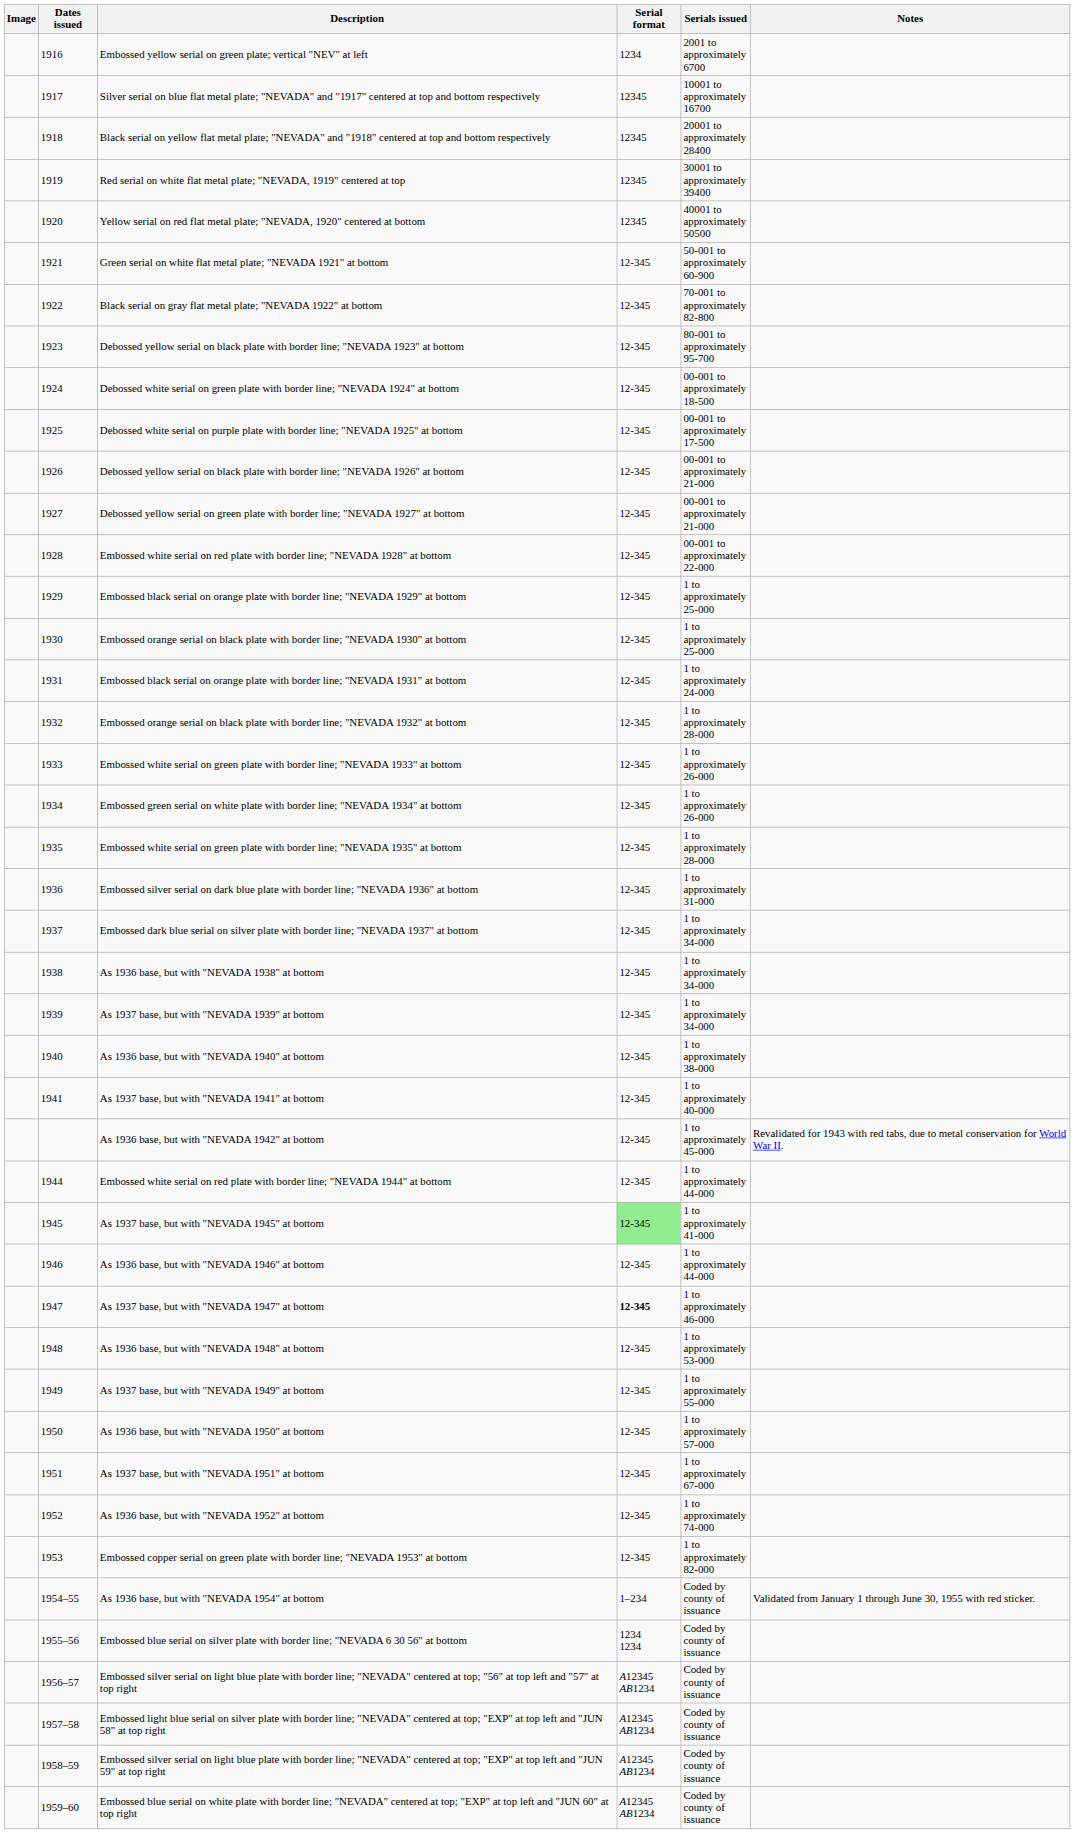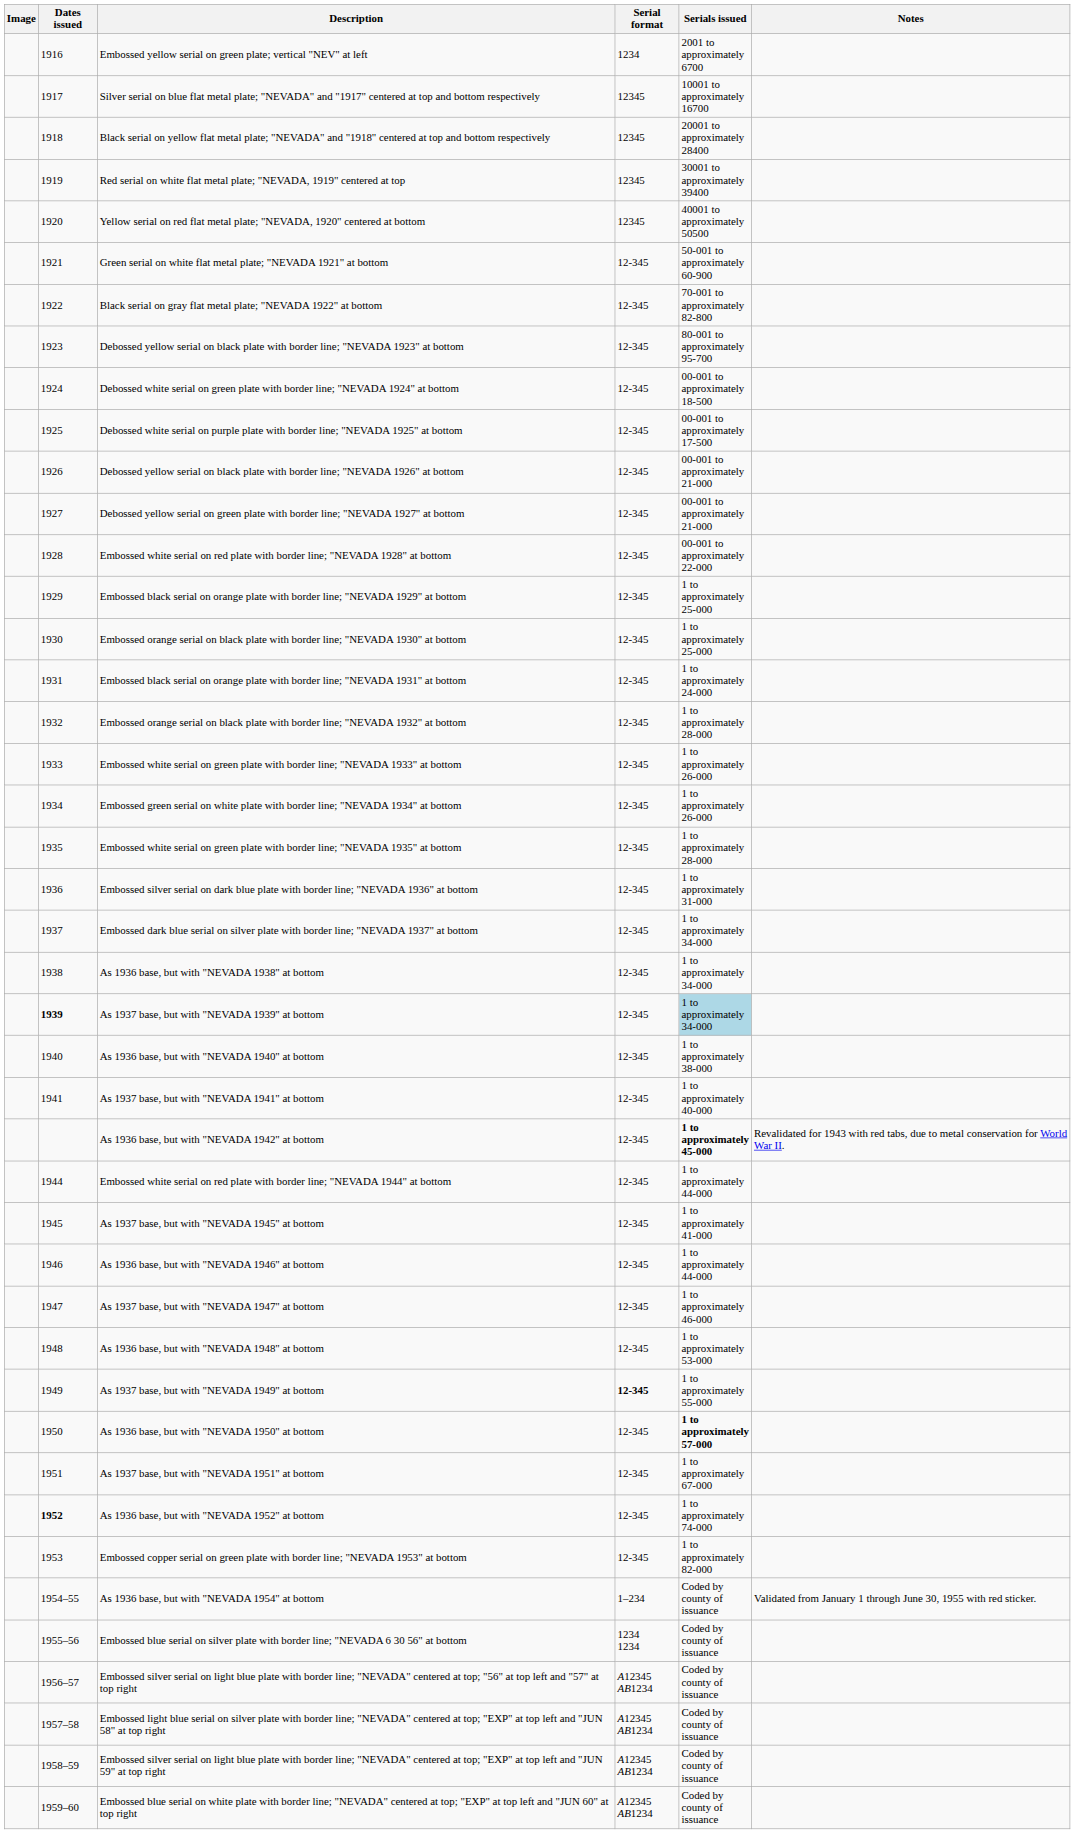(52, 1014) normal -> (52, 1014) bold
(715, 1014) no background -> (713, 1014) lightblue background
(715, 1139) normal -> (715, 1139) bold
(635, 1223) lightgreen background -> (633, 1223) no background
(635, 1306) bold -> (633, 1306) normal
(635, 1390) normal -> (633, 1390) bold
(715, 1432) normal -> (715, 1432) bold
(52, 1515) normal -> (52, 1515) bold
